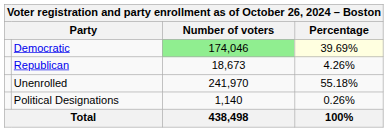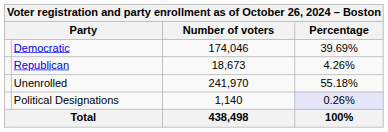(229, 48) lightgreen background -> (229, 48) no background
(339, 48) lightyellow background -> (339, 48) no background
(339, 100) no background -> (339, 100) lavender background
